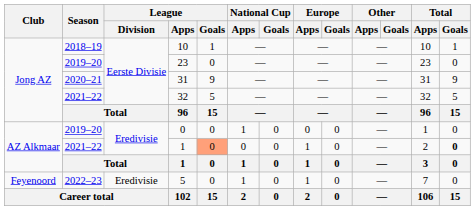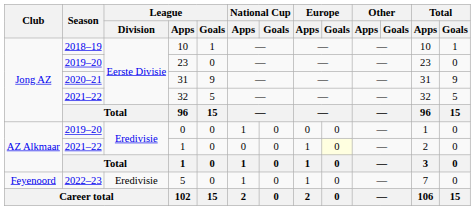(212, 146) lightsalmon background -> (212, 146) no background
(337, 146) no background -> (337, 146) lightyellow background
(455, 146) bold -> (455, 146) normal
